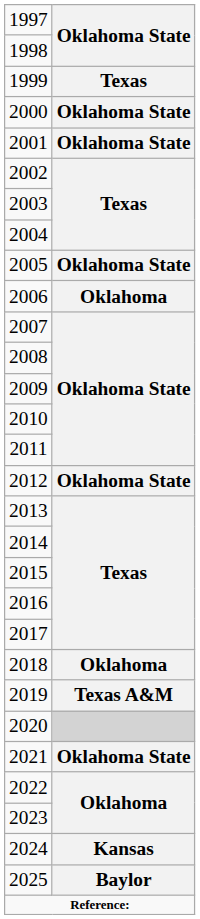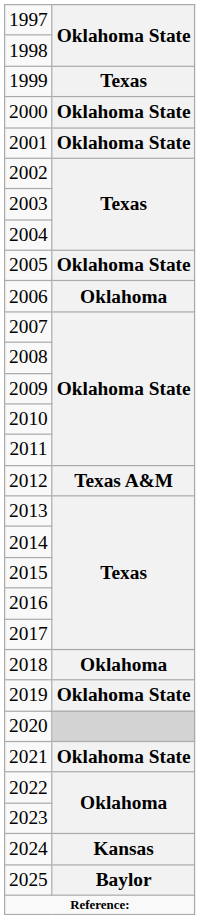(124, 480) Oklahoma State -> (124, 480) Texas A&M
(124, 695) Texas A&M -> (124, 695) Oklahoma State
